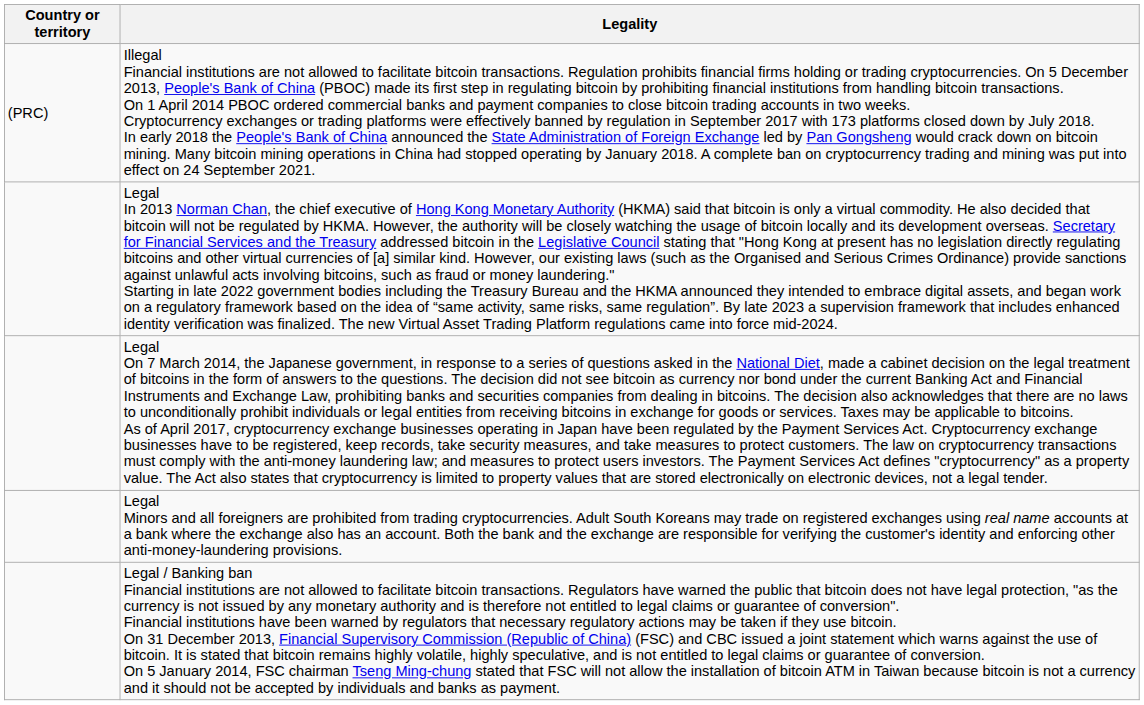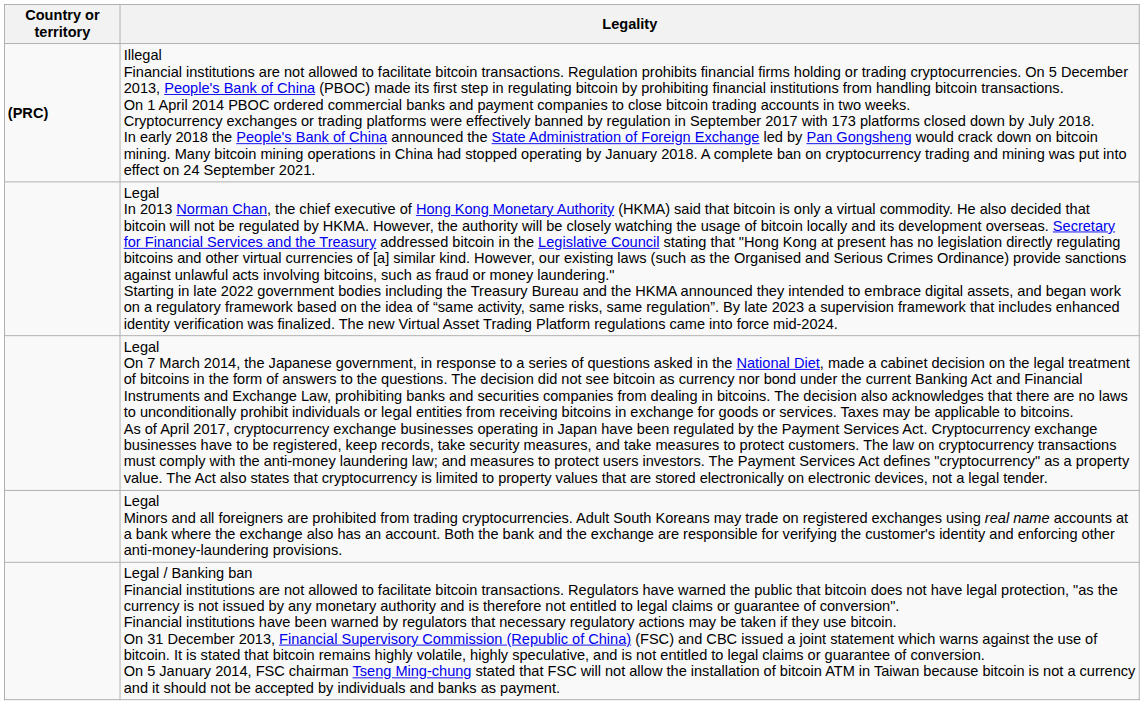(28, 112) normal -> (28, 112) bold
